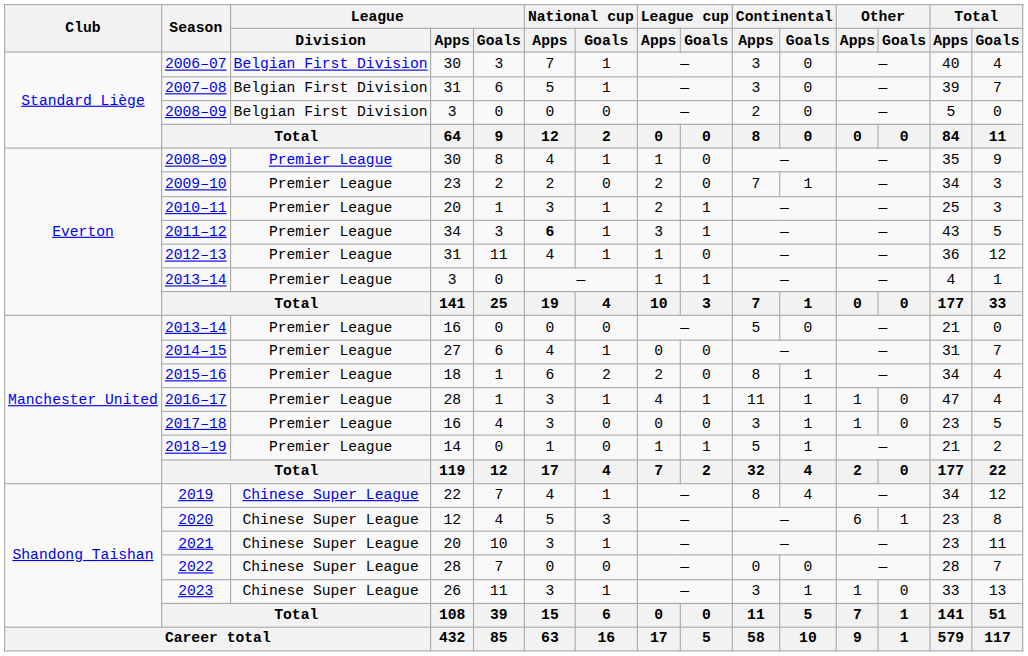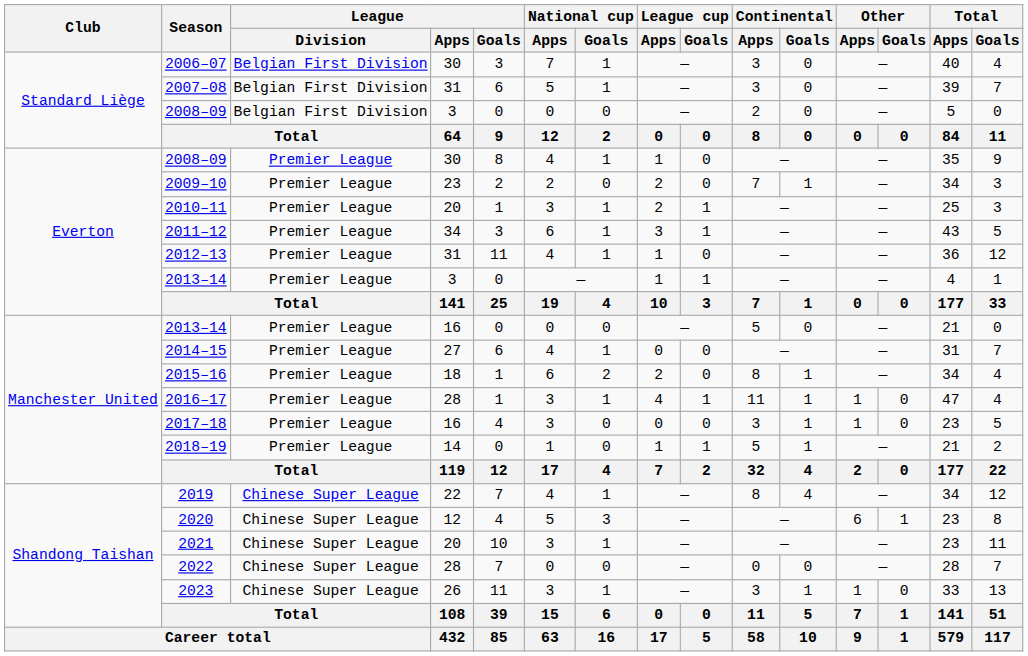(550, 232) bold -> (550, 232) normal
